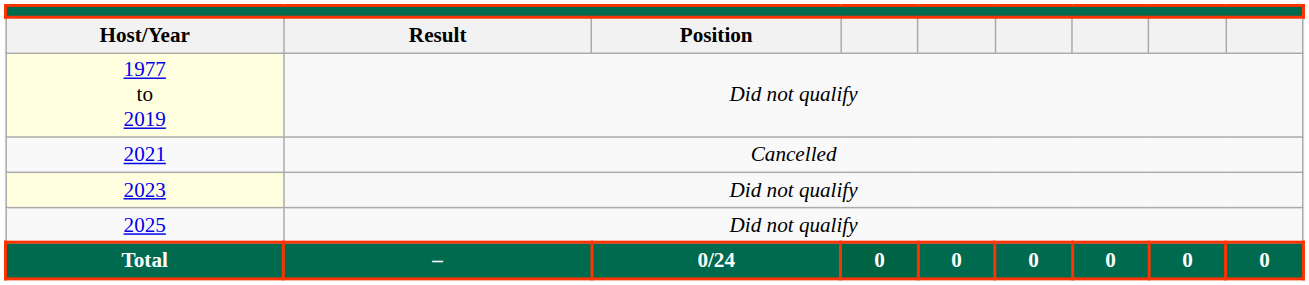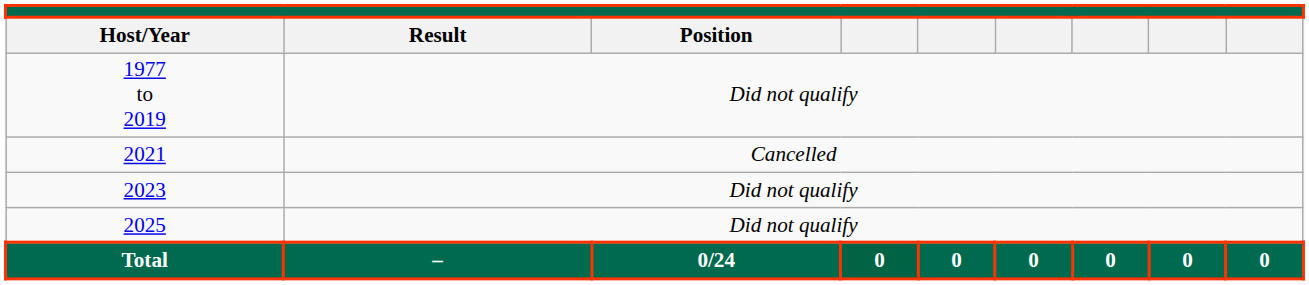(145, 95) lightyellow background -> (145, 95) no background
(145, 189) lightyellow background -> (145, 189) no background
